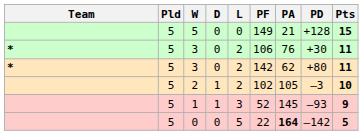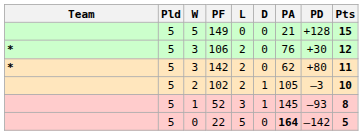columns swapped: (217, 13) <-> (263, 13)
(345, 49) 11 -> (345, 49) 12
(345, 103) 9 -> (345, 103) 8
